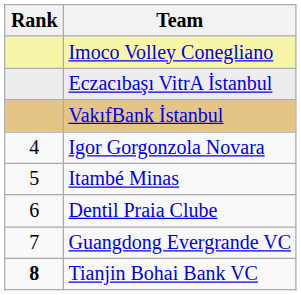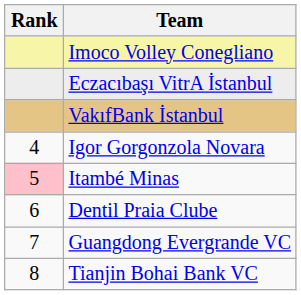(34, 178) no background -> (34, 178) pink background
(34, 274) bold -> (34, 274) normal
